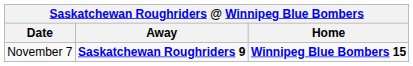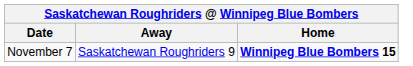(162, 52) bold -> (156, 52) normal
